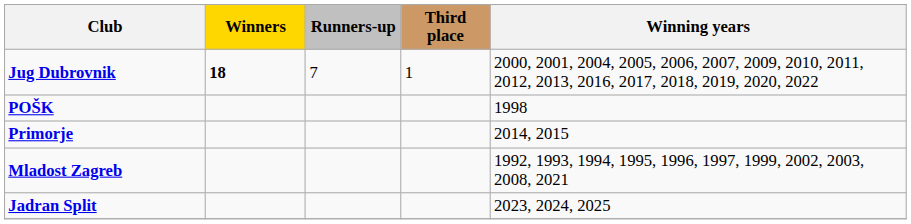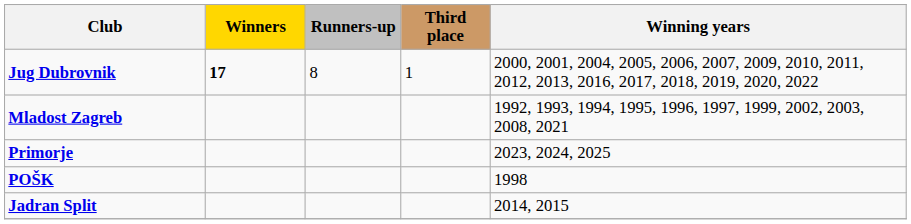(256, 72) 18 -> (256, 72) 17
(353, 72) 7 -> (353, 72) 8
rows swapped: (65, 170) <-> (31, 107)
(531, 134) 2014, 2015 -> (552, 153) 2023, 2024, 2025
(552, 205) 2023, 2024, 2025 -> (531, 205) 2014, 2015
